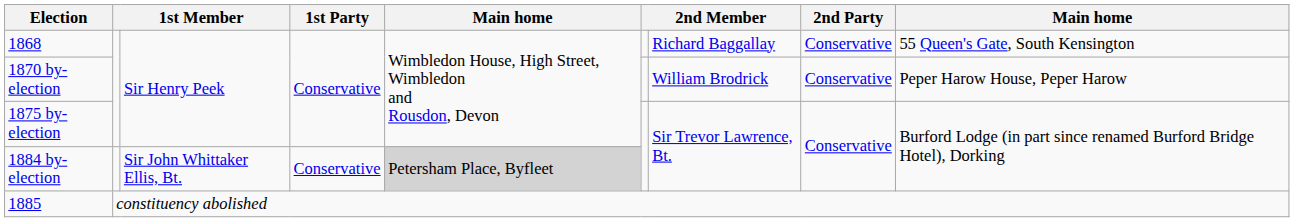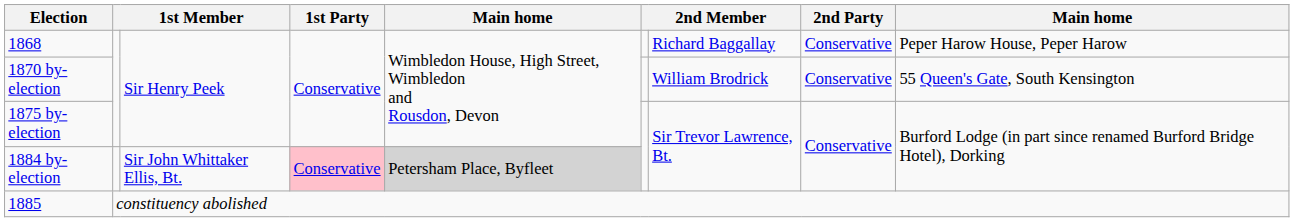(1017, 43) 55 Queen's Gate, South Kensington -> (1013, 43) Peper Harow House, Peper Harow
(1013, 79) Peper Harow House, Peper Harow -> (1017, 79) 55 Queen's Gate, South Kensington
(337, 168) no background -> (337, 168) pink background
